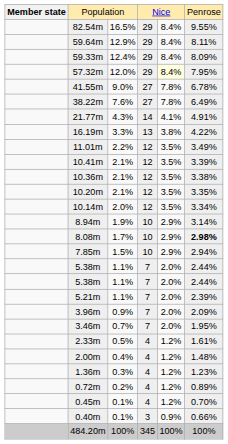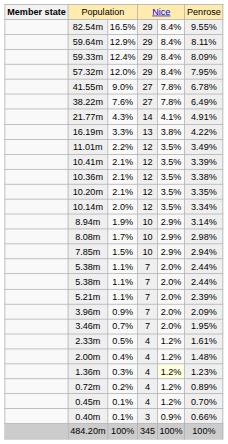(171, 72) lightyellow background -> (171, 72) no background
(204, 237) bold -> (204, 237) normal
(171, 371) no background -> (171, 371) lightyellow background
